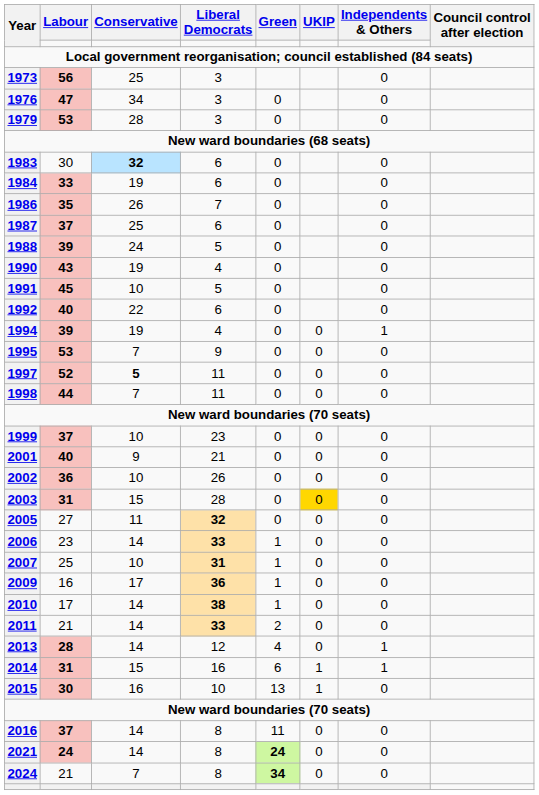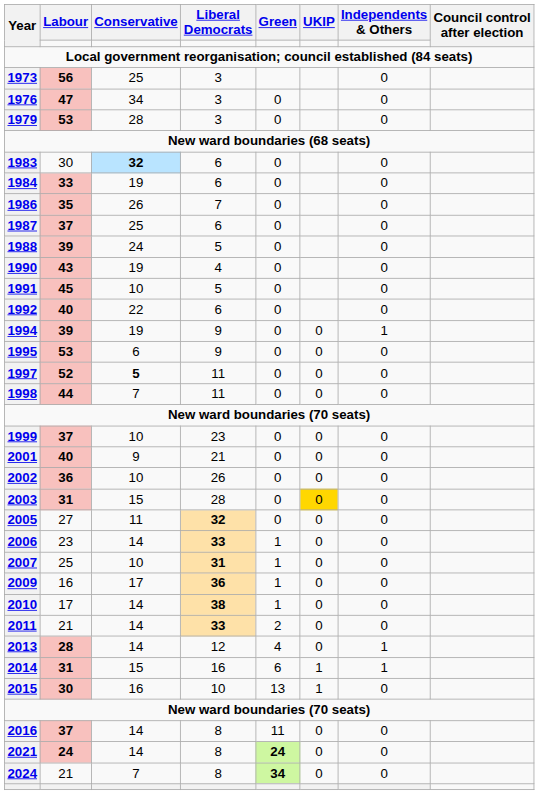(218, 330) 4 -> (218, 330) 9
(136, 352) 7 -> (136, 352) 6
